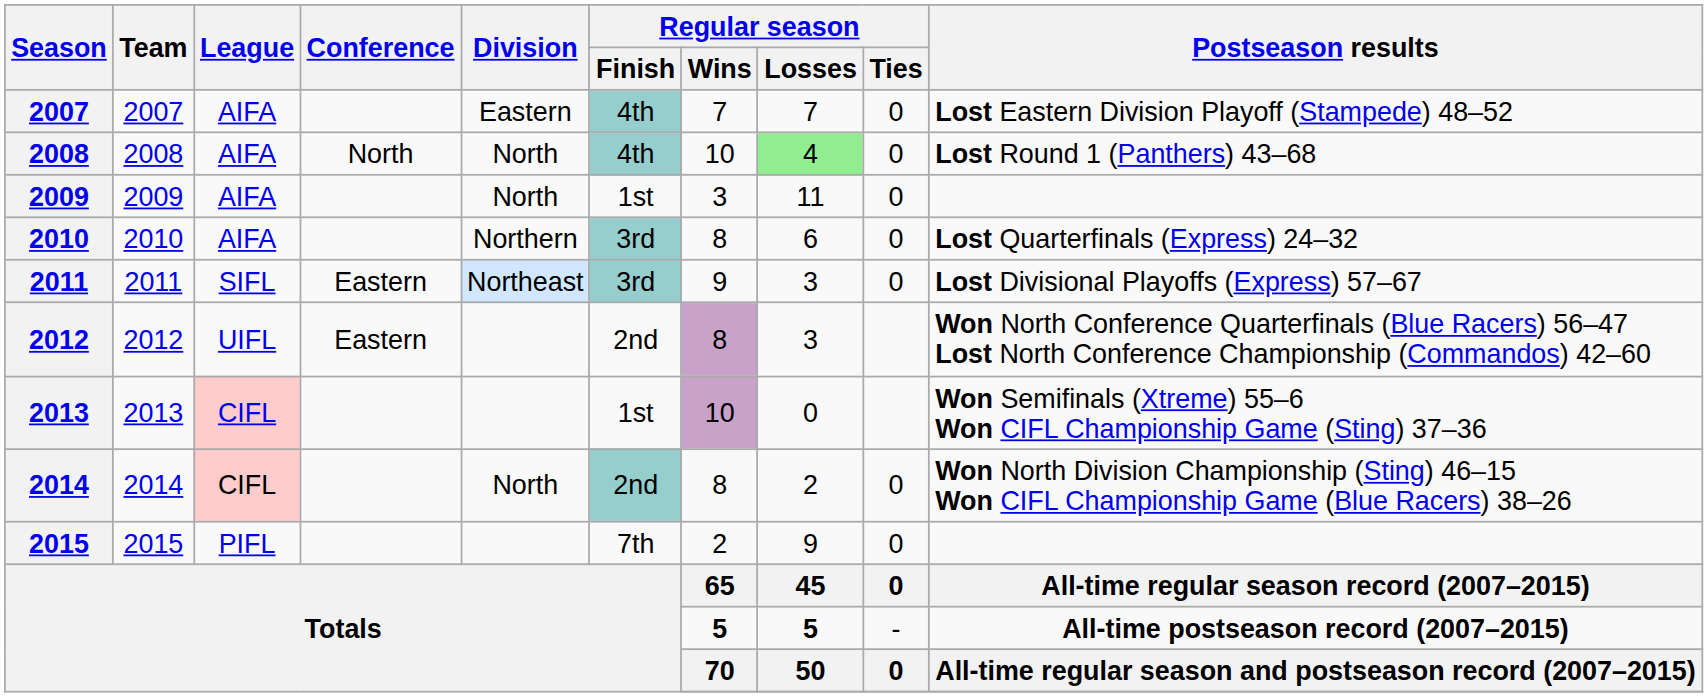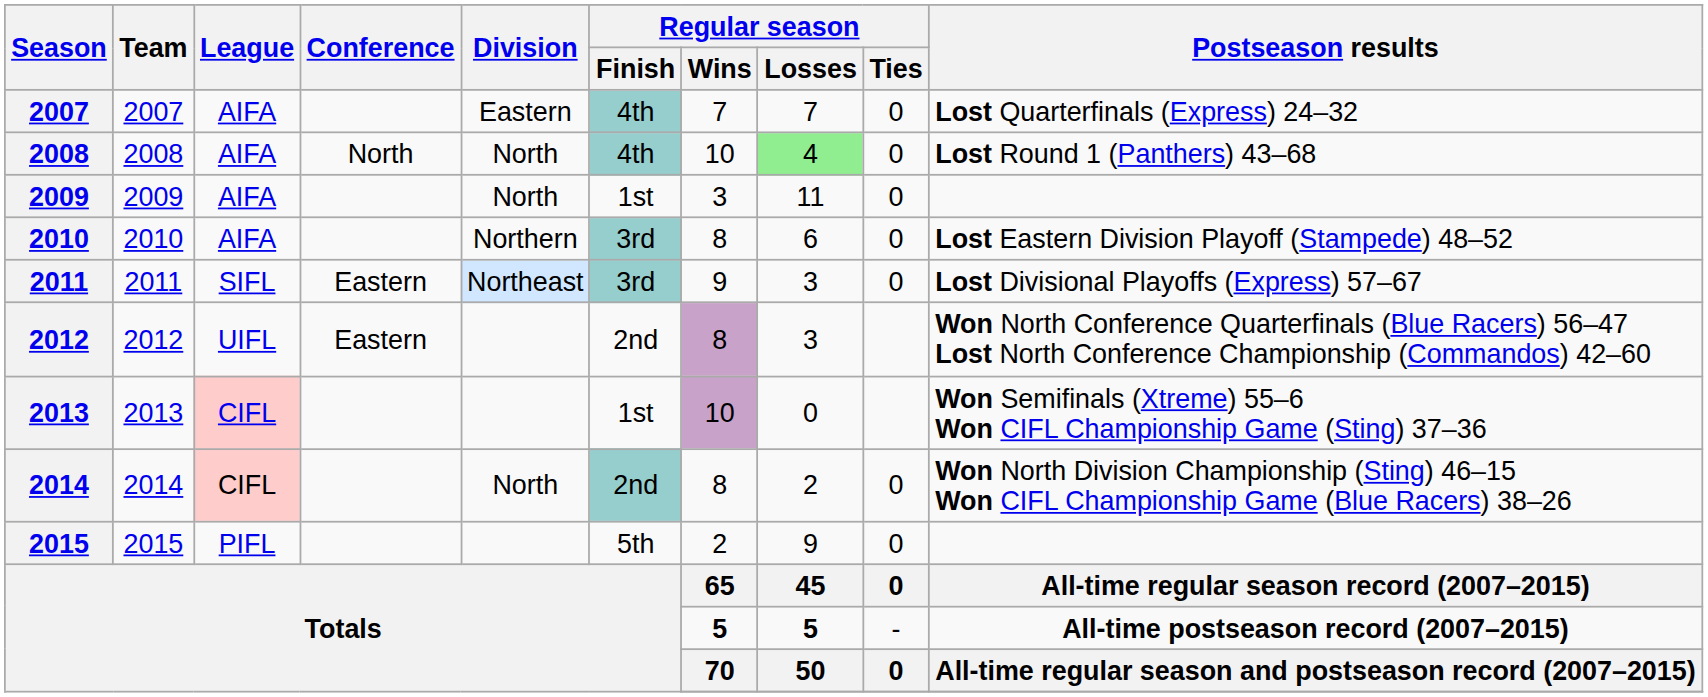(1224, 112) Lost Eastern Division Playoff (Stampede) 48–52 -> (1147, 112) Lost Quarterfinals (Express) 24–32
(1147, 239) Lost Quarterfinals (Express) 24–32 -> (1224, 239) Lost Eastern Division Playoff (Stampede) 48–52
(636, 543) 7th -> (636, 543) 5th
